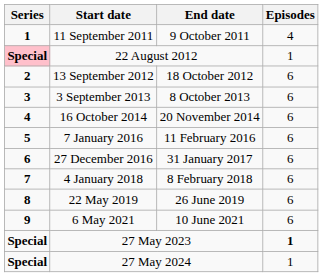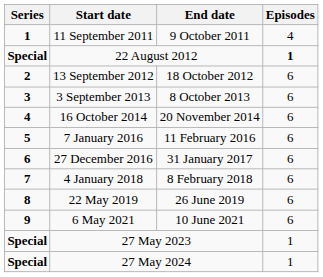(27, 55) pink background -> (27, 55) no background
(290, 55) normal -> (290, 55) bold
(290, 240) bold -> (290, 240) normal
